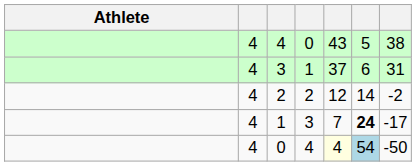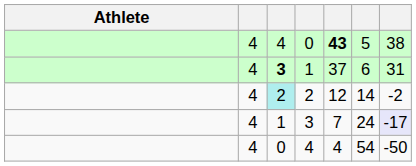(337, 43) normal -> (337, 43) bold
(281, 69) normal -> (281, 69) bold
(281, 95) no background -> (281, 95) paleturquoise background
(366, 122) bold -> (366, 122) normal
(395, 122) no background -> (395, 122) lavender background
(337, 148) lightyellow background -> (337, 148) no background
(366, 148) lightblue background -> (366, 148) no background
